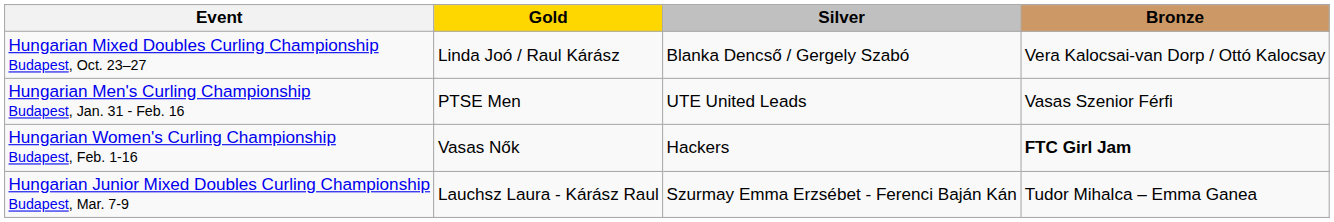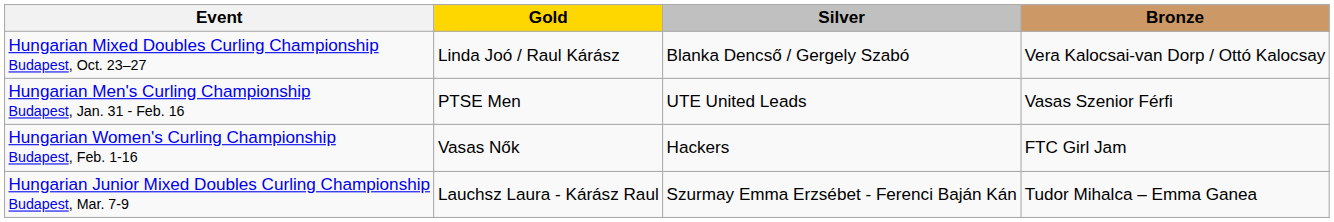(1078, 147) bold -> (1076, 147) normal
